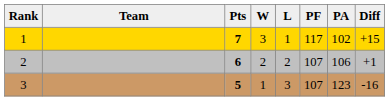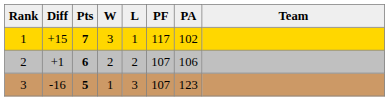columns swapped: (134, 15) <-> (370, 15)
